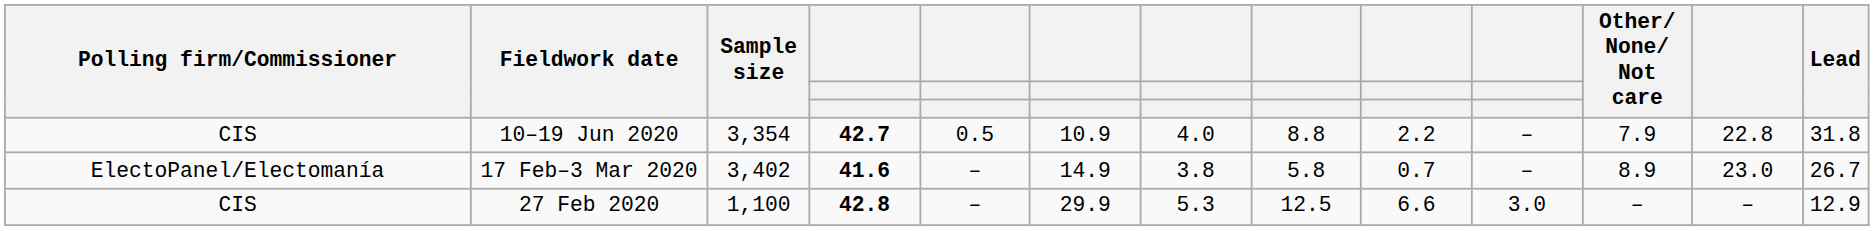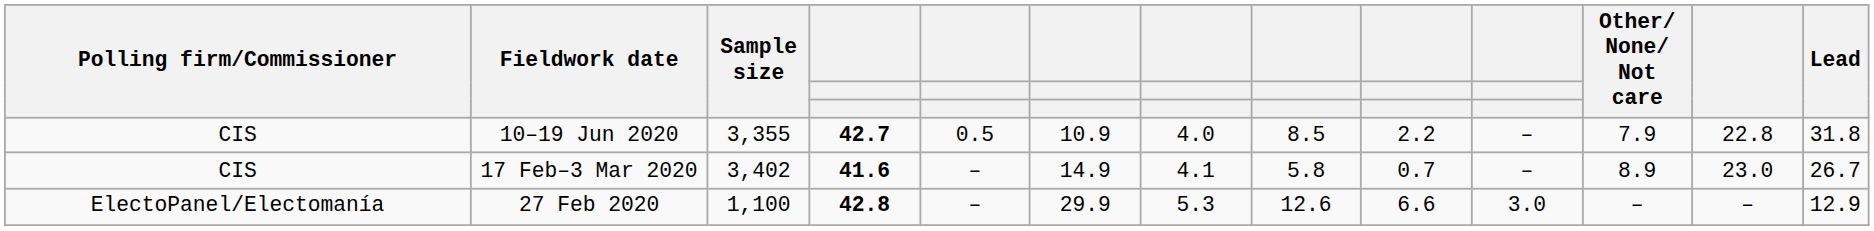(759, 135) 3,354 -> (759, 135) 3,355
(1306, 135) 8.8 -> (1306, 135) 8.5
(238, 170) ElectoPanel/Electomanía -> (238, 170) CIS
(1196, 170) 3.8 -> (1196, 170) 4.1
(238, 206) CIS -> (238, 206) ElectoPanel/Electomanía
(1306, 206) 12.5 -> (1306, 206) 12.6
